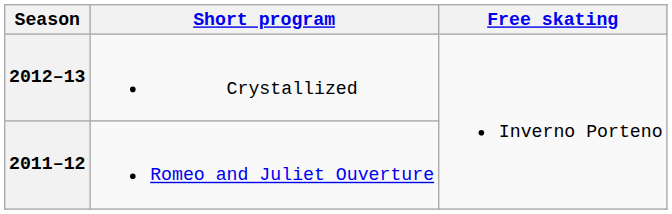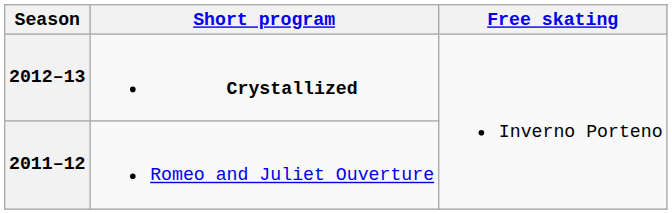(264, 88) normal -> (264, 88) bold
